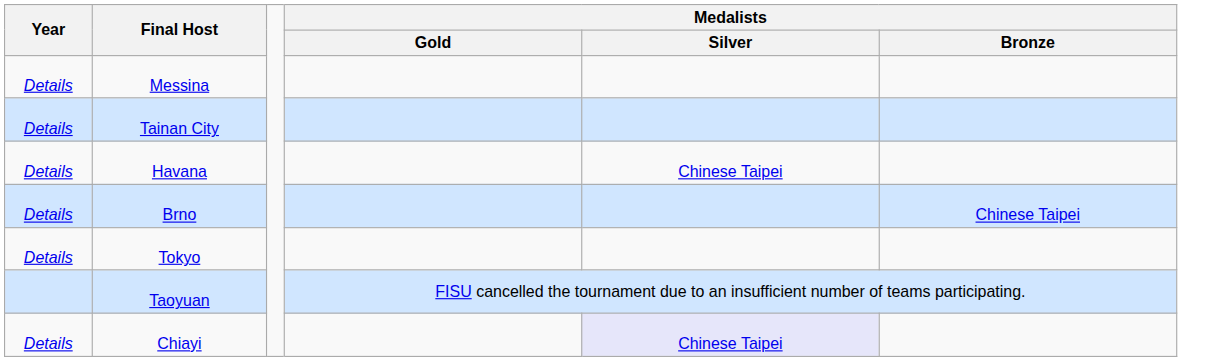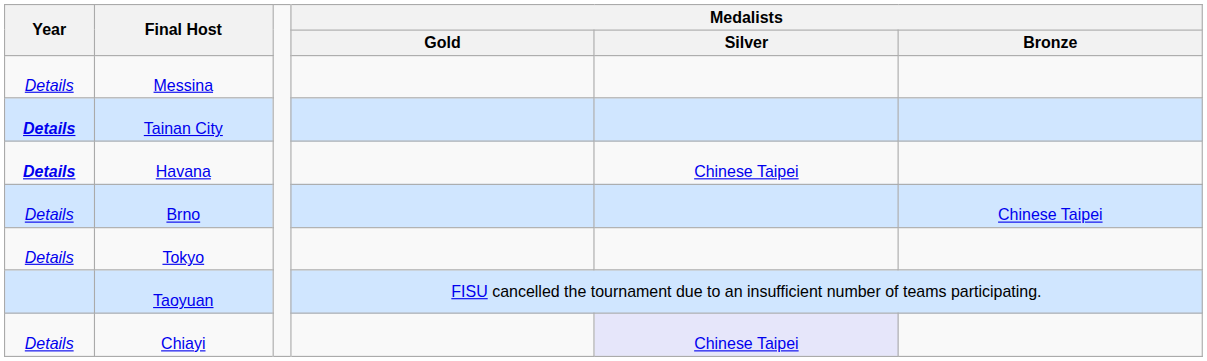(48, 129) normal -> (49, 129) bold
(48, 172) normal -> (49, 172) bold
